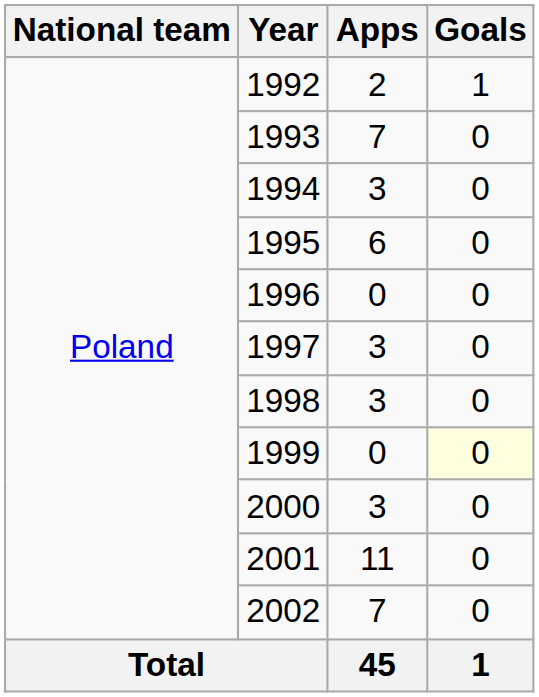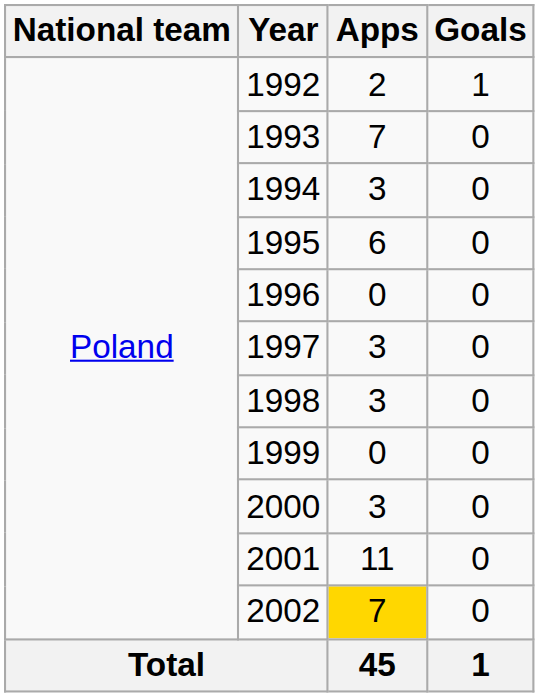(480, 453) lightyellow background -> (480, 453) no background
(377, 611) no background -> (377, 611) gold background
